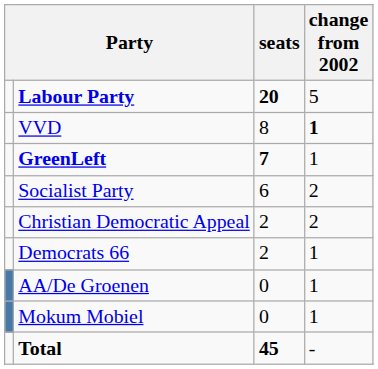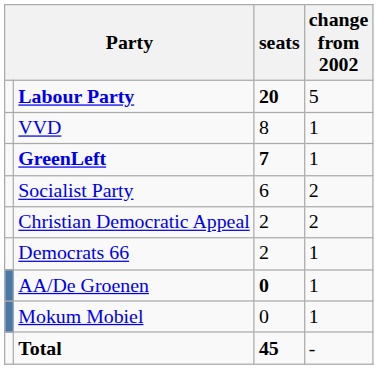(314, 127) bold -> (314, 127) normal
(264, 285) normal -> (264, 285) bold
